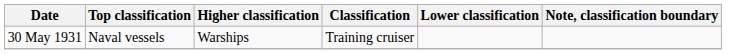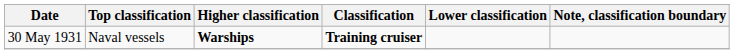(223, 37) normal -> (226, 37) bold
(370, 37) normal -> (374, 37) bold
